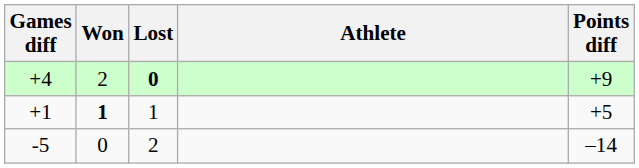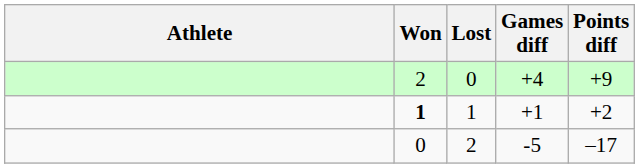columns swapped: (373, 33) <-> (41, 33)
(153, 78) bold -> (471, 78) normal
(601, 111) +5 -> (601, 111) +2
(601, 145) –14 -> (601, 145) –17
